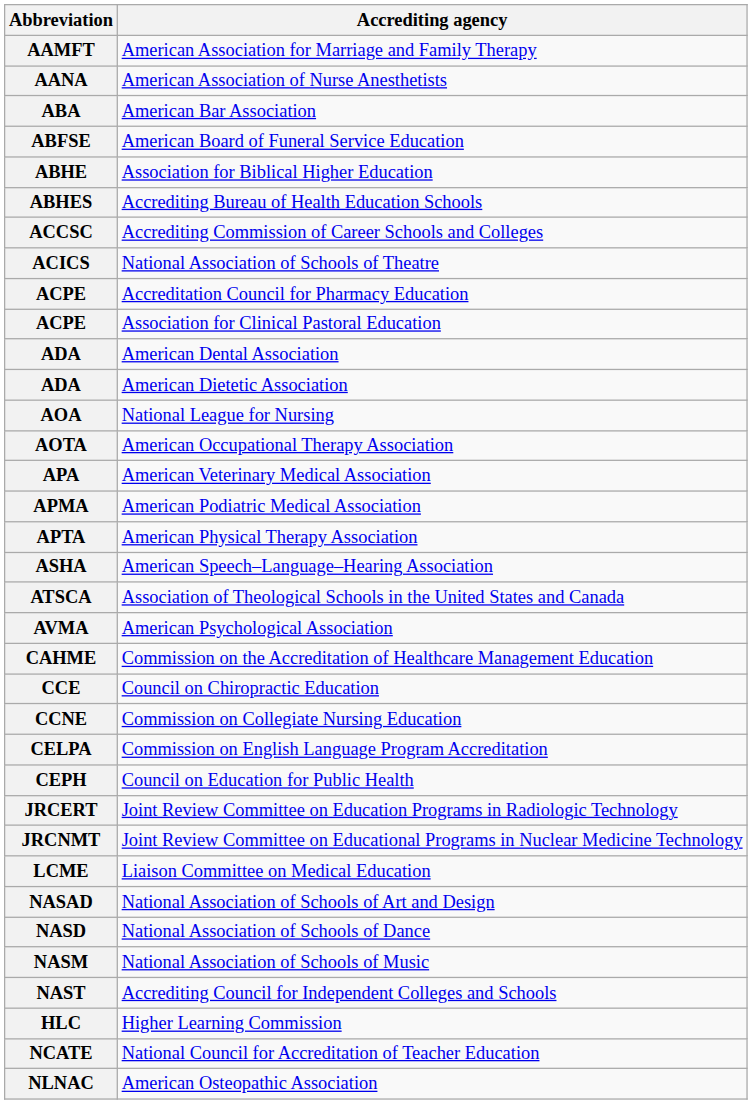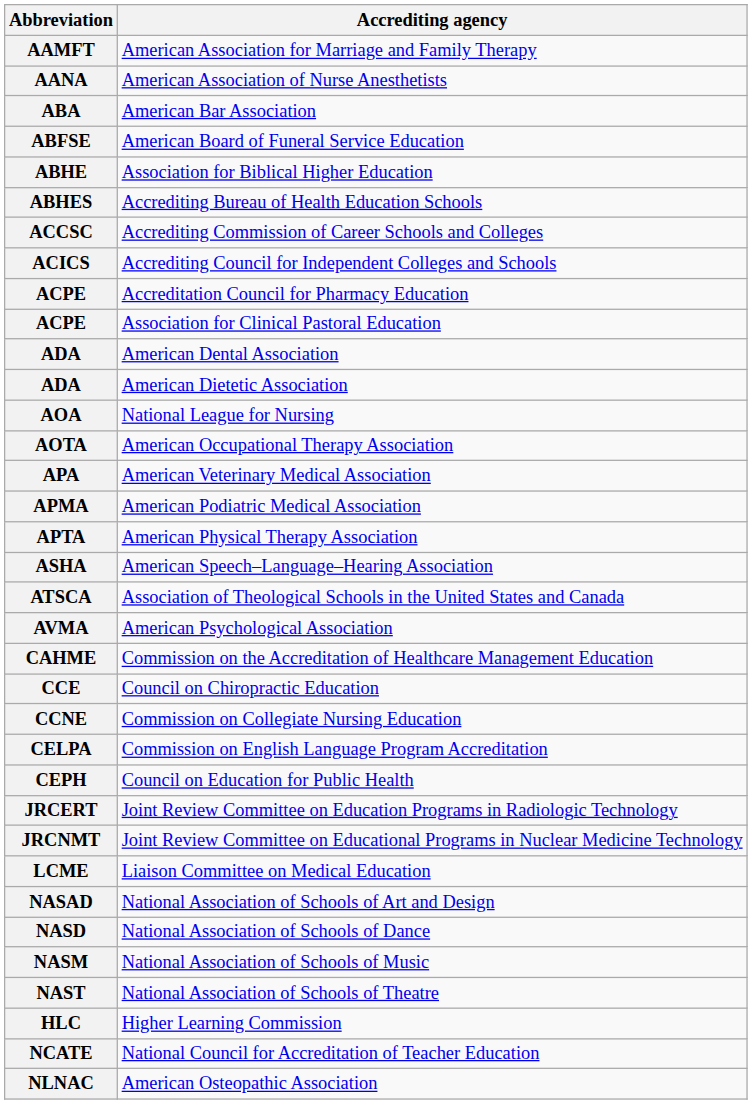(280, 263) National Association of Schools of Theatre -> (339, 263) Accrediting Council for Independent Colleges and Schools
(339, 992) Accrediting Council for Independent Colleges and Schools -> (280, 992) National Association of Schools of Theatre
